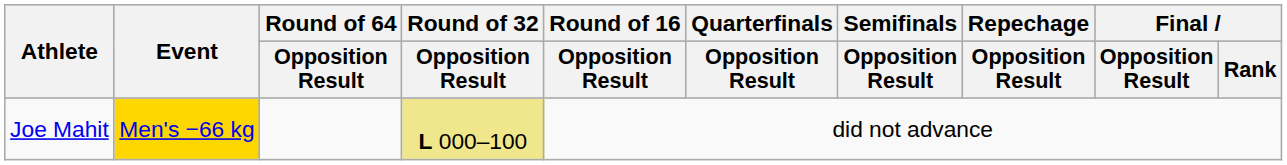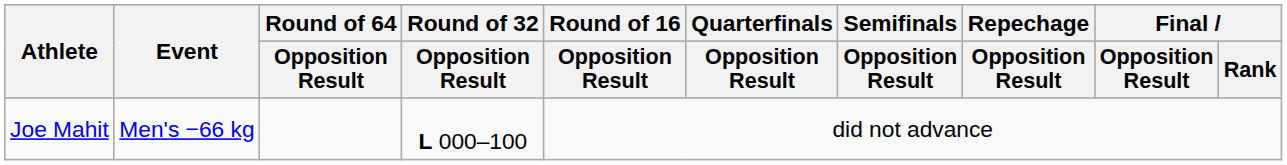(187, 129) gold background -> (187, 129) no background
(473, 142) khaki background -> (473, 142) no background
